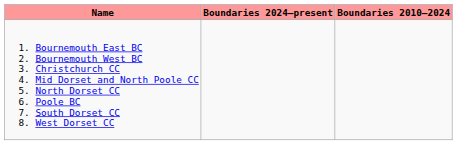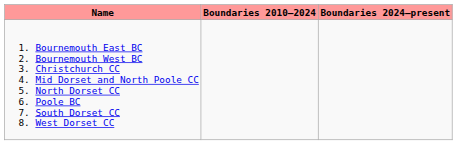columns swapped: (394, 12) <-> (268, 12)
